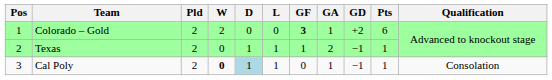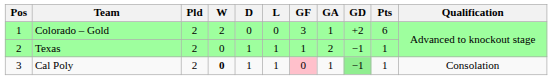(303, 30) bold -> (303, 30) normal
(249, 65) lightblue background -> (249, 65) no background
(303, 65) no background -> (303, 65) pink background
(358, 65) no background -> (358, 65) lightgreen background
